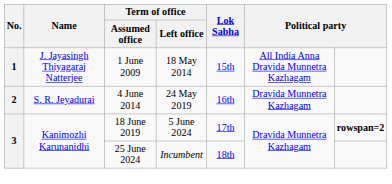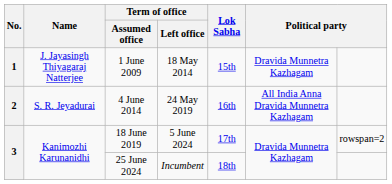(289, 67) All India Anna Dravida Munnetra Kazhagam -> (291, 67) Dravida Munnetra Kazhagam
(289, 100) Dravida Munnetra Kazhagam -> (291, 105) All India Anna Dravida Munnetra Kazhagam
(361, 127) bold -> (362, 138) normal
